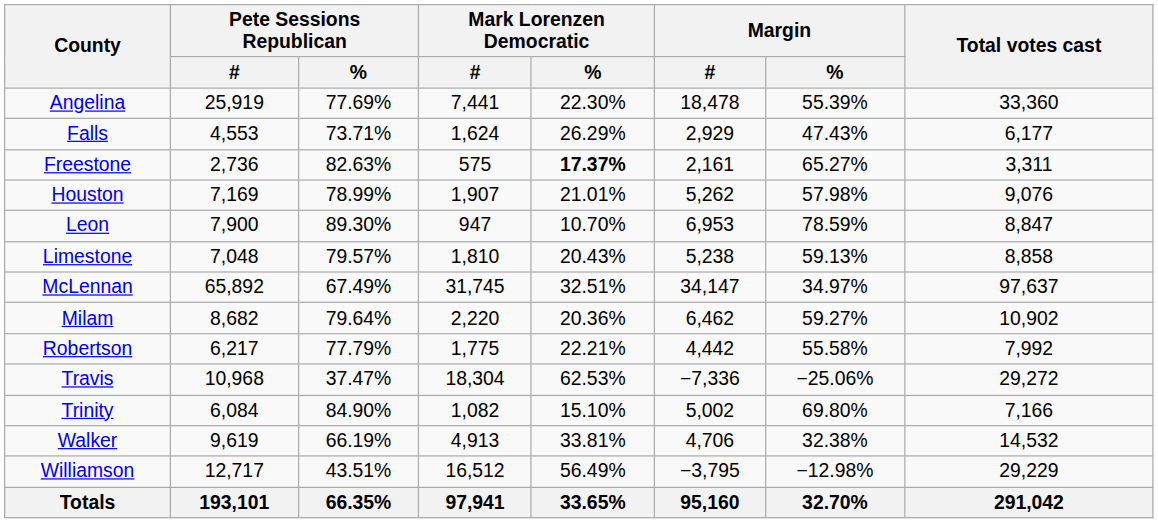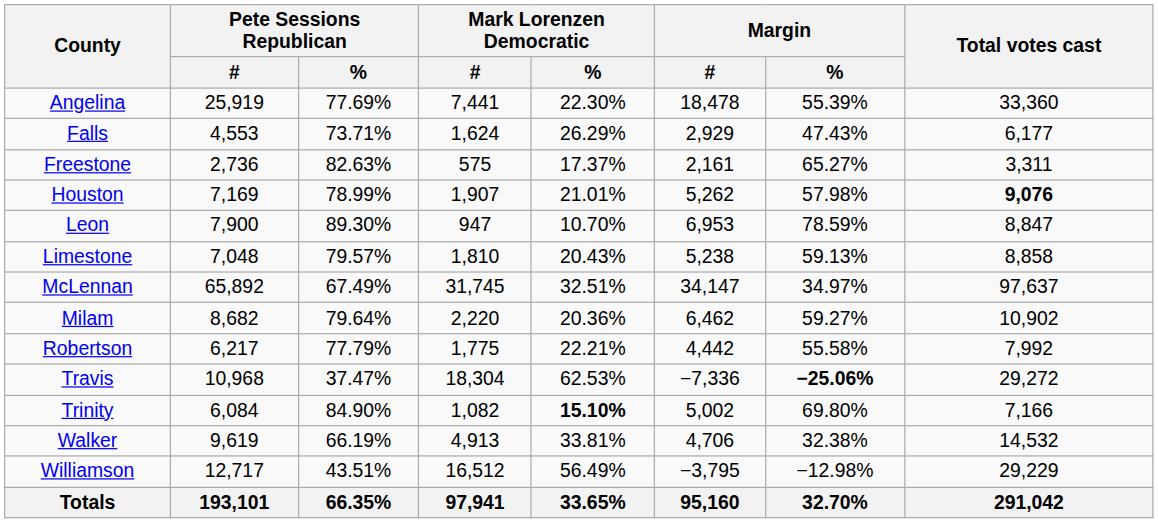(593, 164) bold -> (593, 164) normal
(1029, 195) normal -> (1029, 195) bold
(835, 379) normal -> (835, 379) bold
(593, 410) normal -> (593, 410) bold
